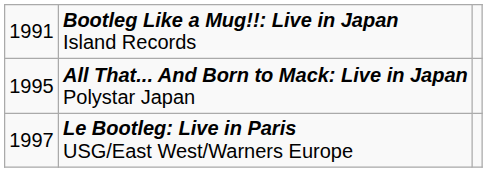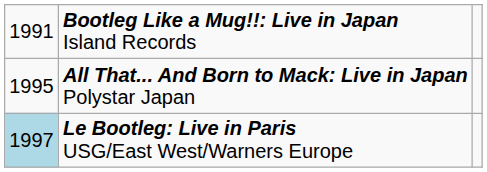(31, 140) no background -> (31, 140) lightblue background
